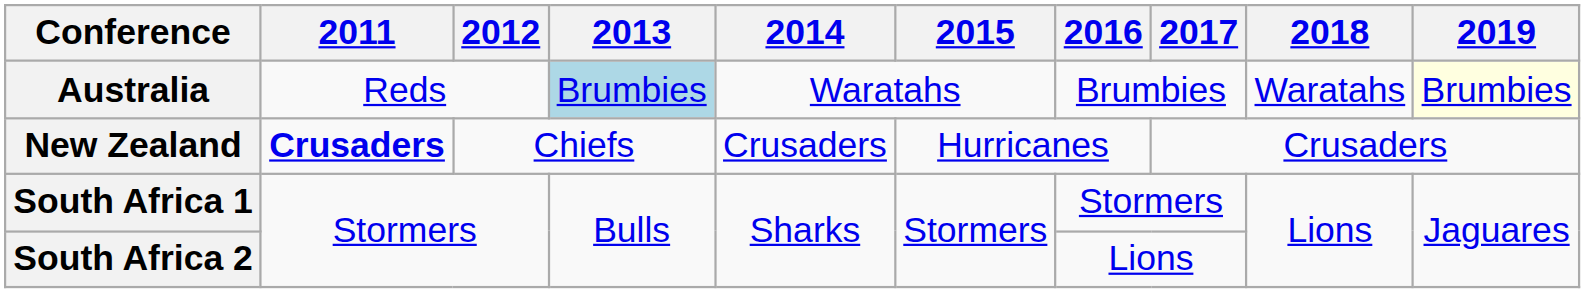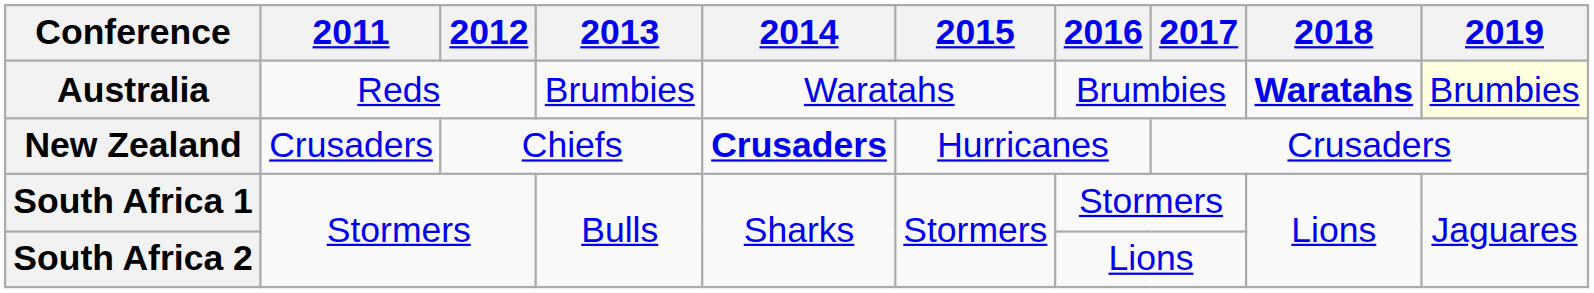(632, 88) lightblue background -> (620, 88) no background
(1330, 88) normal -> (1334, 88) bold
(357, 145) bold -> (351, 145) normal
(805, 145) normal -> (799, 145) bold
